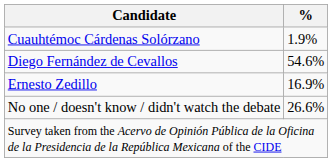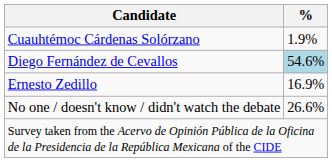(306, 61) no background -> (306, 61) lightblue background
